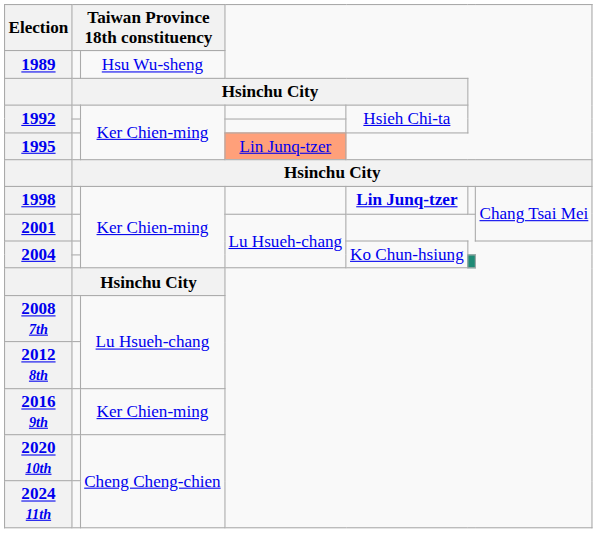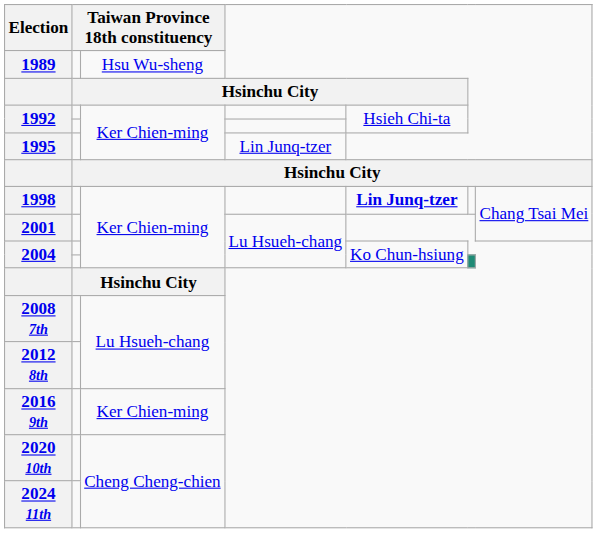(285, 145) lightsalmon background -> (285, 145) no background
